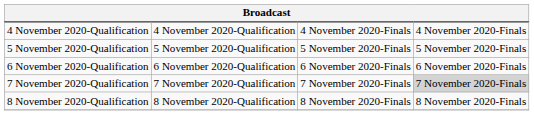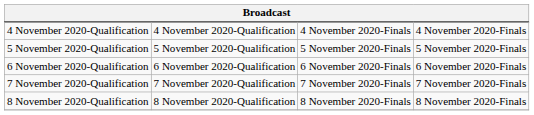(471, 83) lightgrey background -> (471, 83) no background
